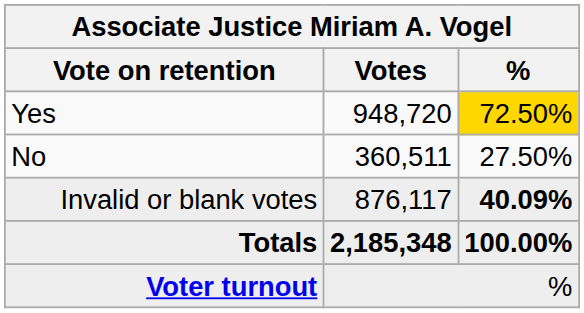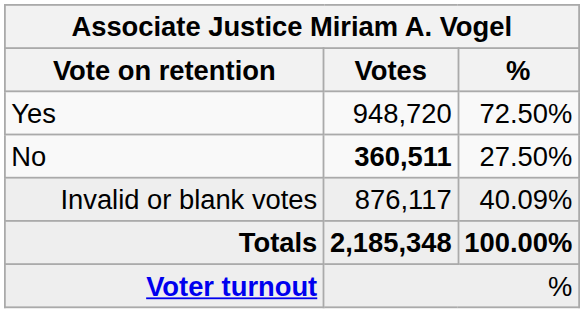(526, 113) gold background -> (526, 113) no background
(403, 157) normal -> (403, 157) bold
(526, 200) bold -> (526, 200) normal
